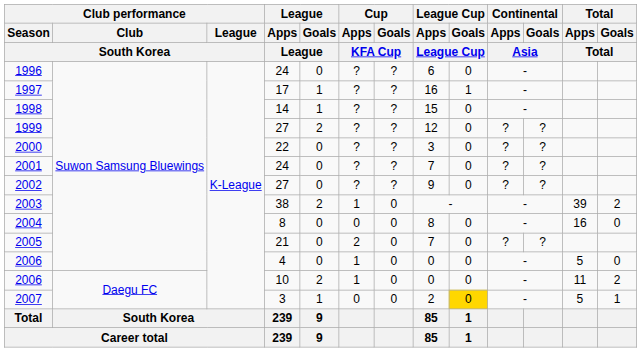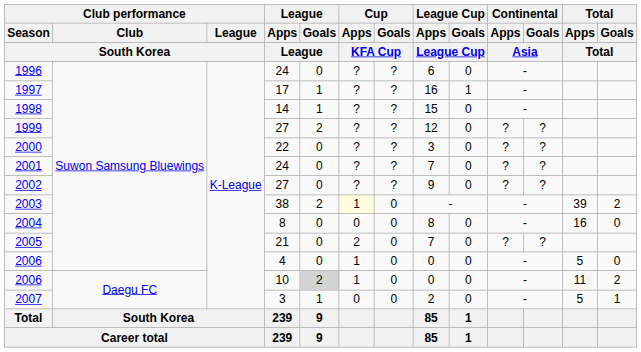(357, 204) no background -> (357, 204) lightyellow background
(319, 280) no background -> (319, 280) lightgrey background
(468, 299) gold background -> (468, 299) no background
